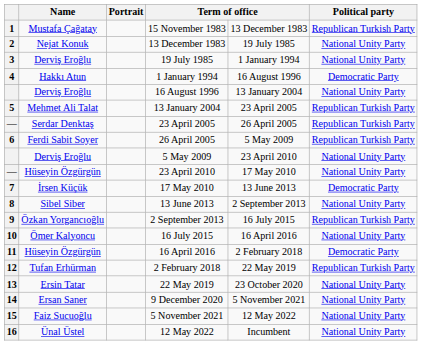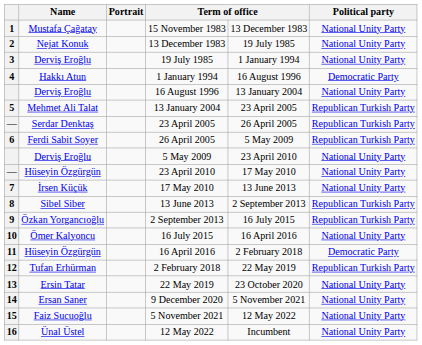(363, 28) Republican Turkish Party -> (363, 28) National Unity Party
(363, 188) Democratic Party -> (363, 188) National Unity Party
(363, 204) National Unity Party -> (363, 204) Republican Turkish Party
